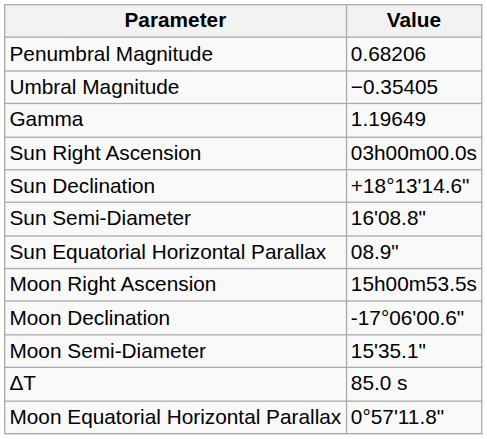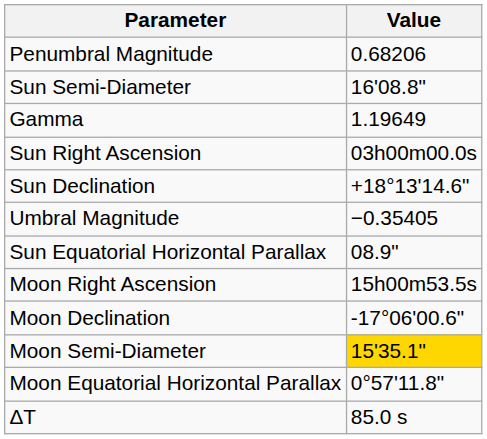rows swapped: (94, 86) <-> (100, 218)
(388, 350) no background -> (388, 350) gold background
rows swapped: (175, 416) <-> (23, 383)
